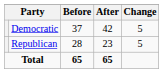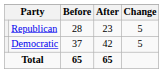rows swapped: (35, 28) <-> (34, 44)
